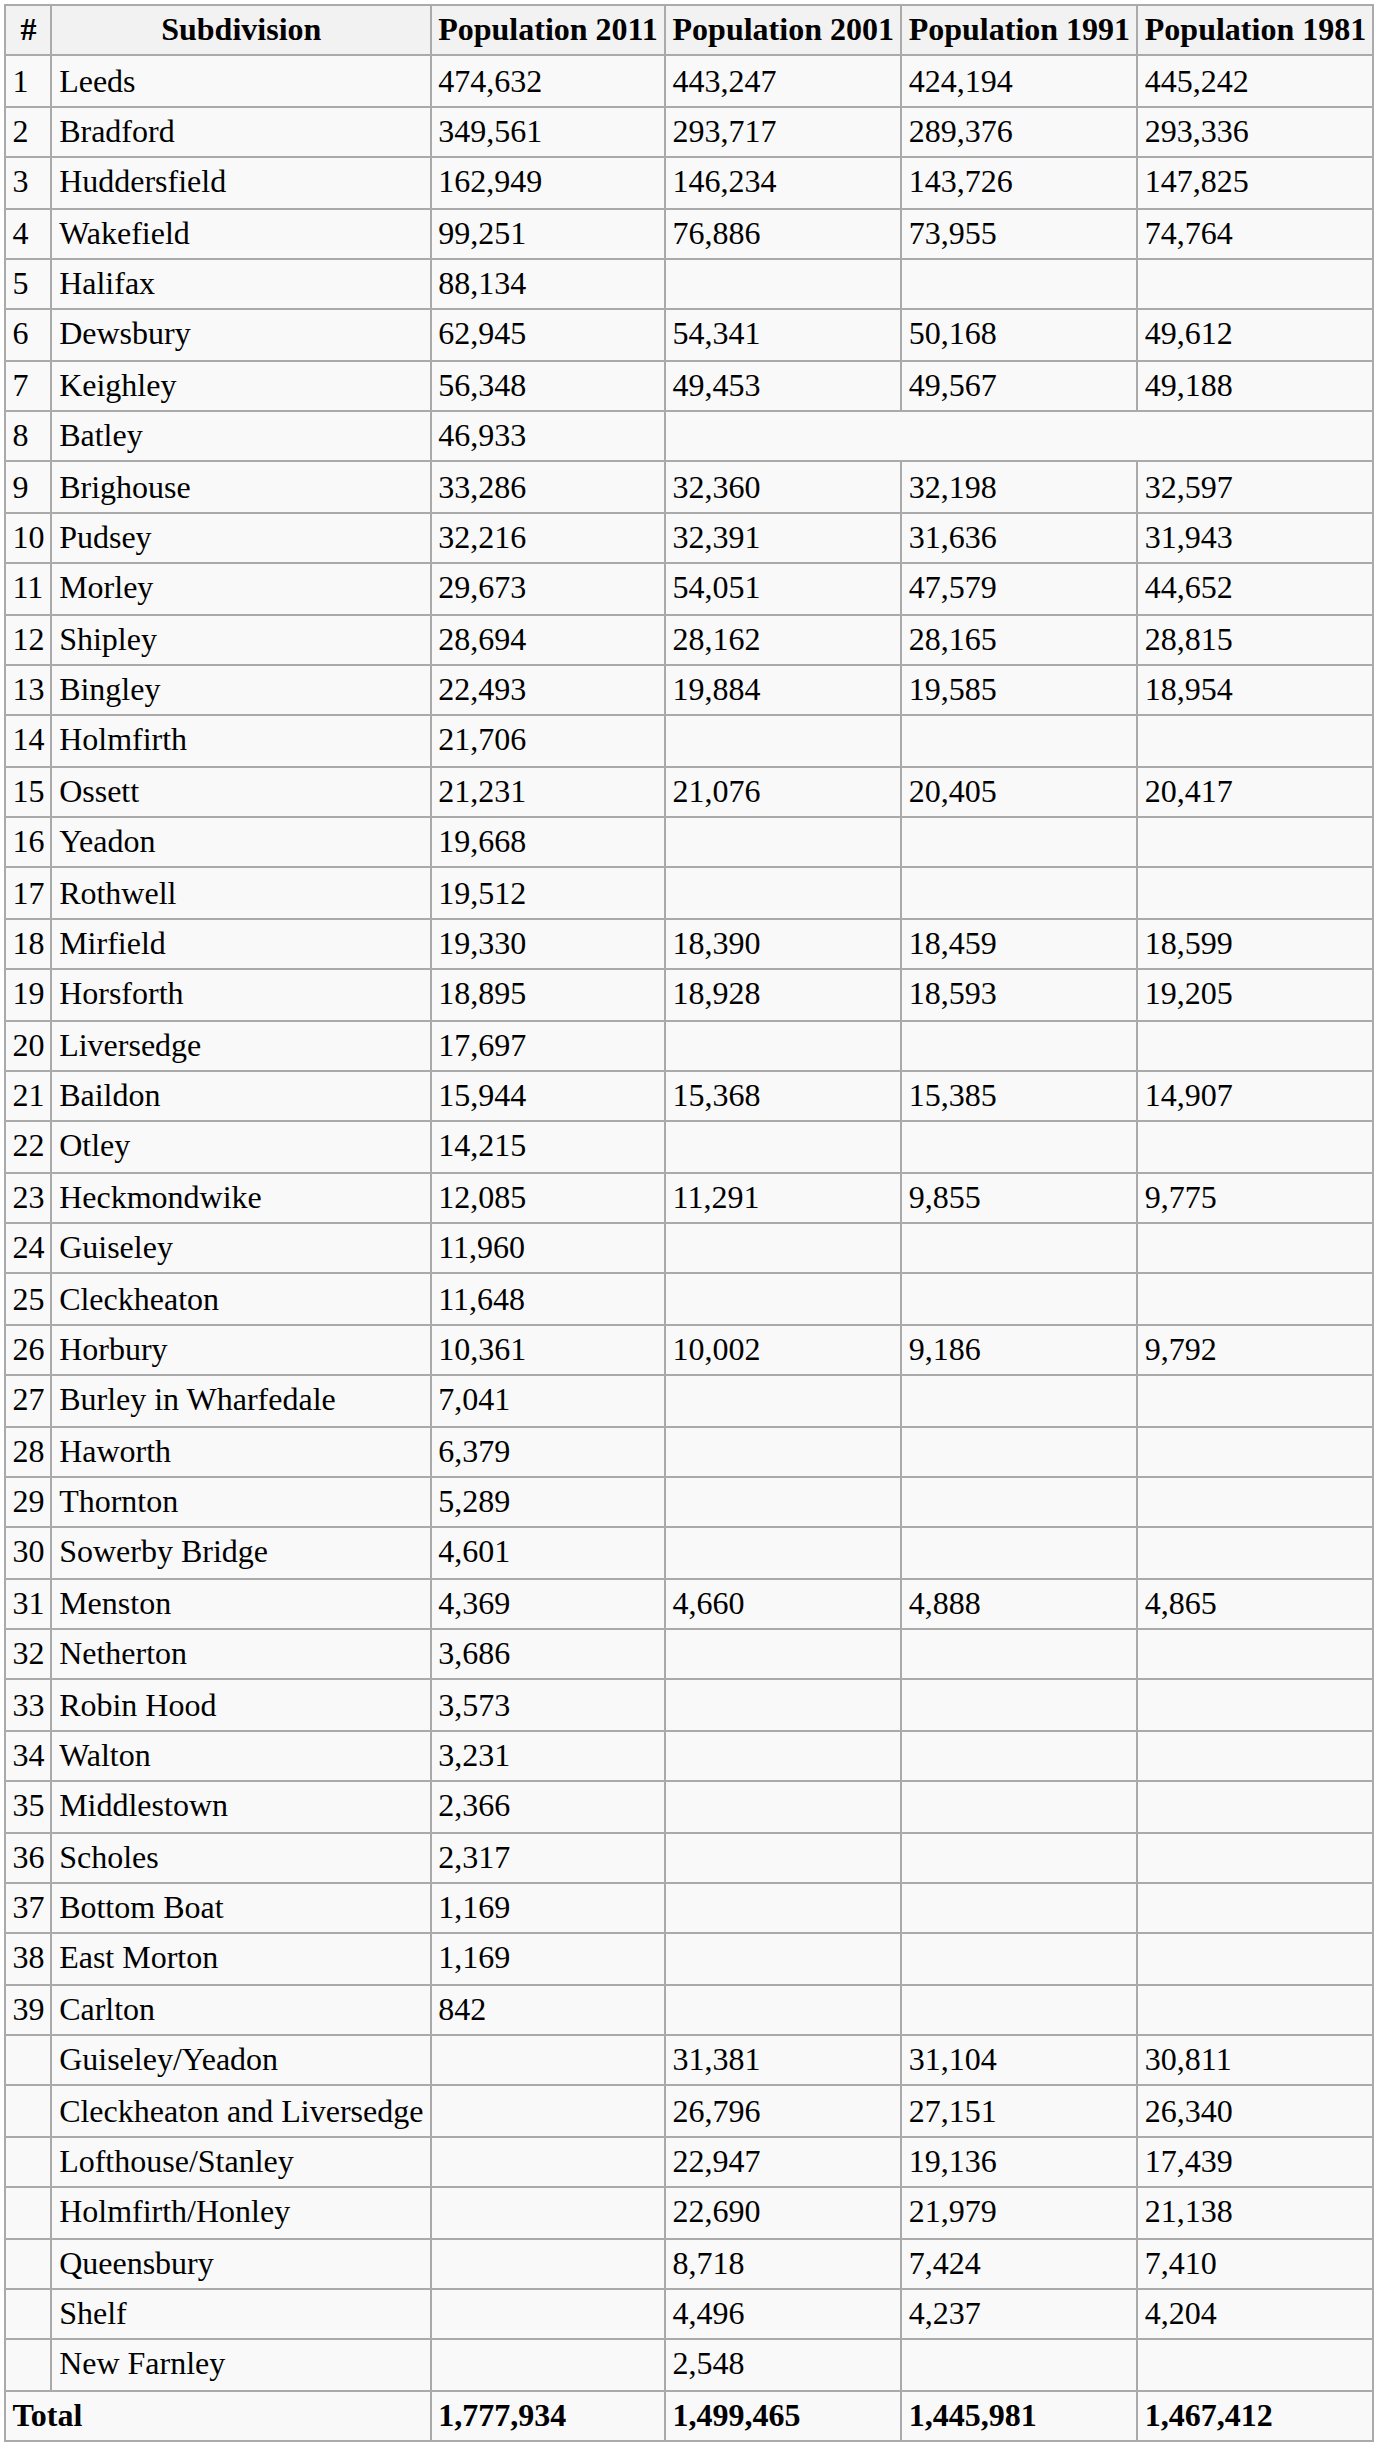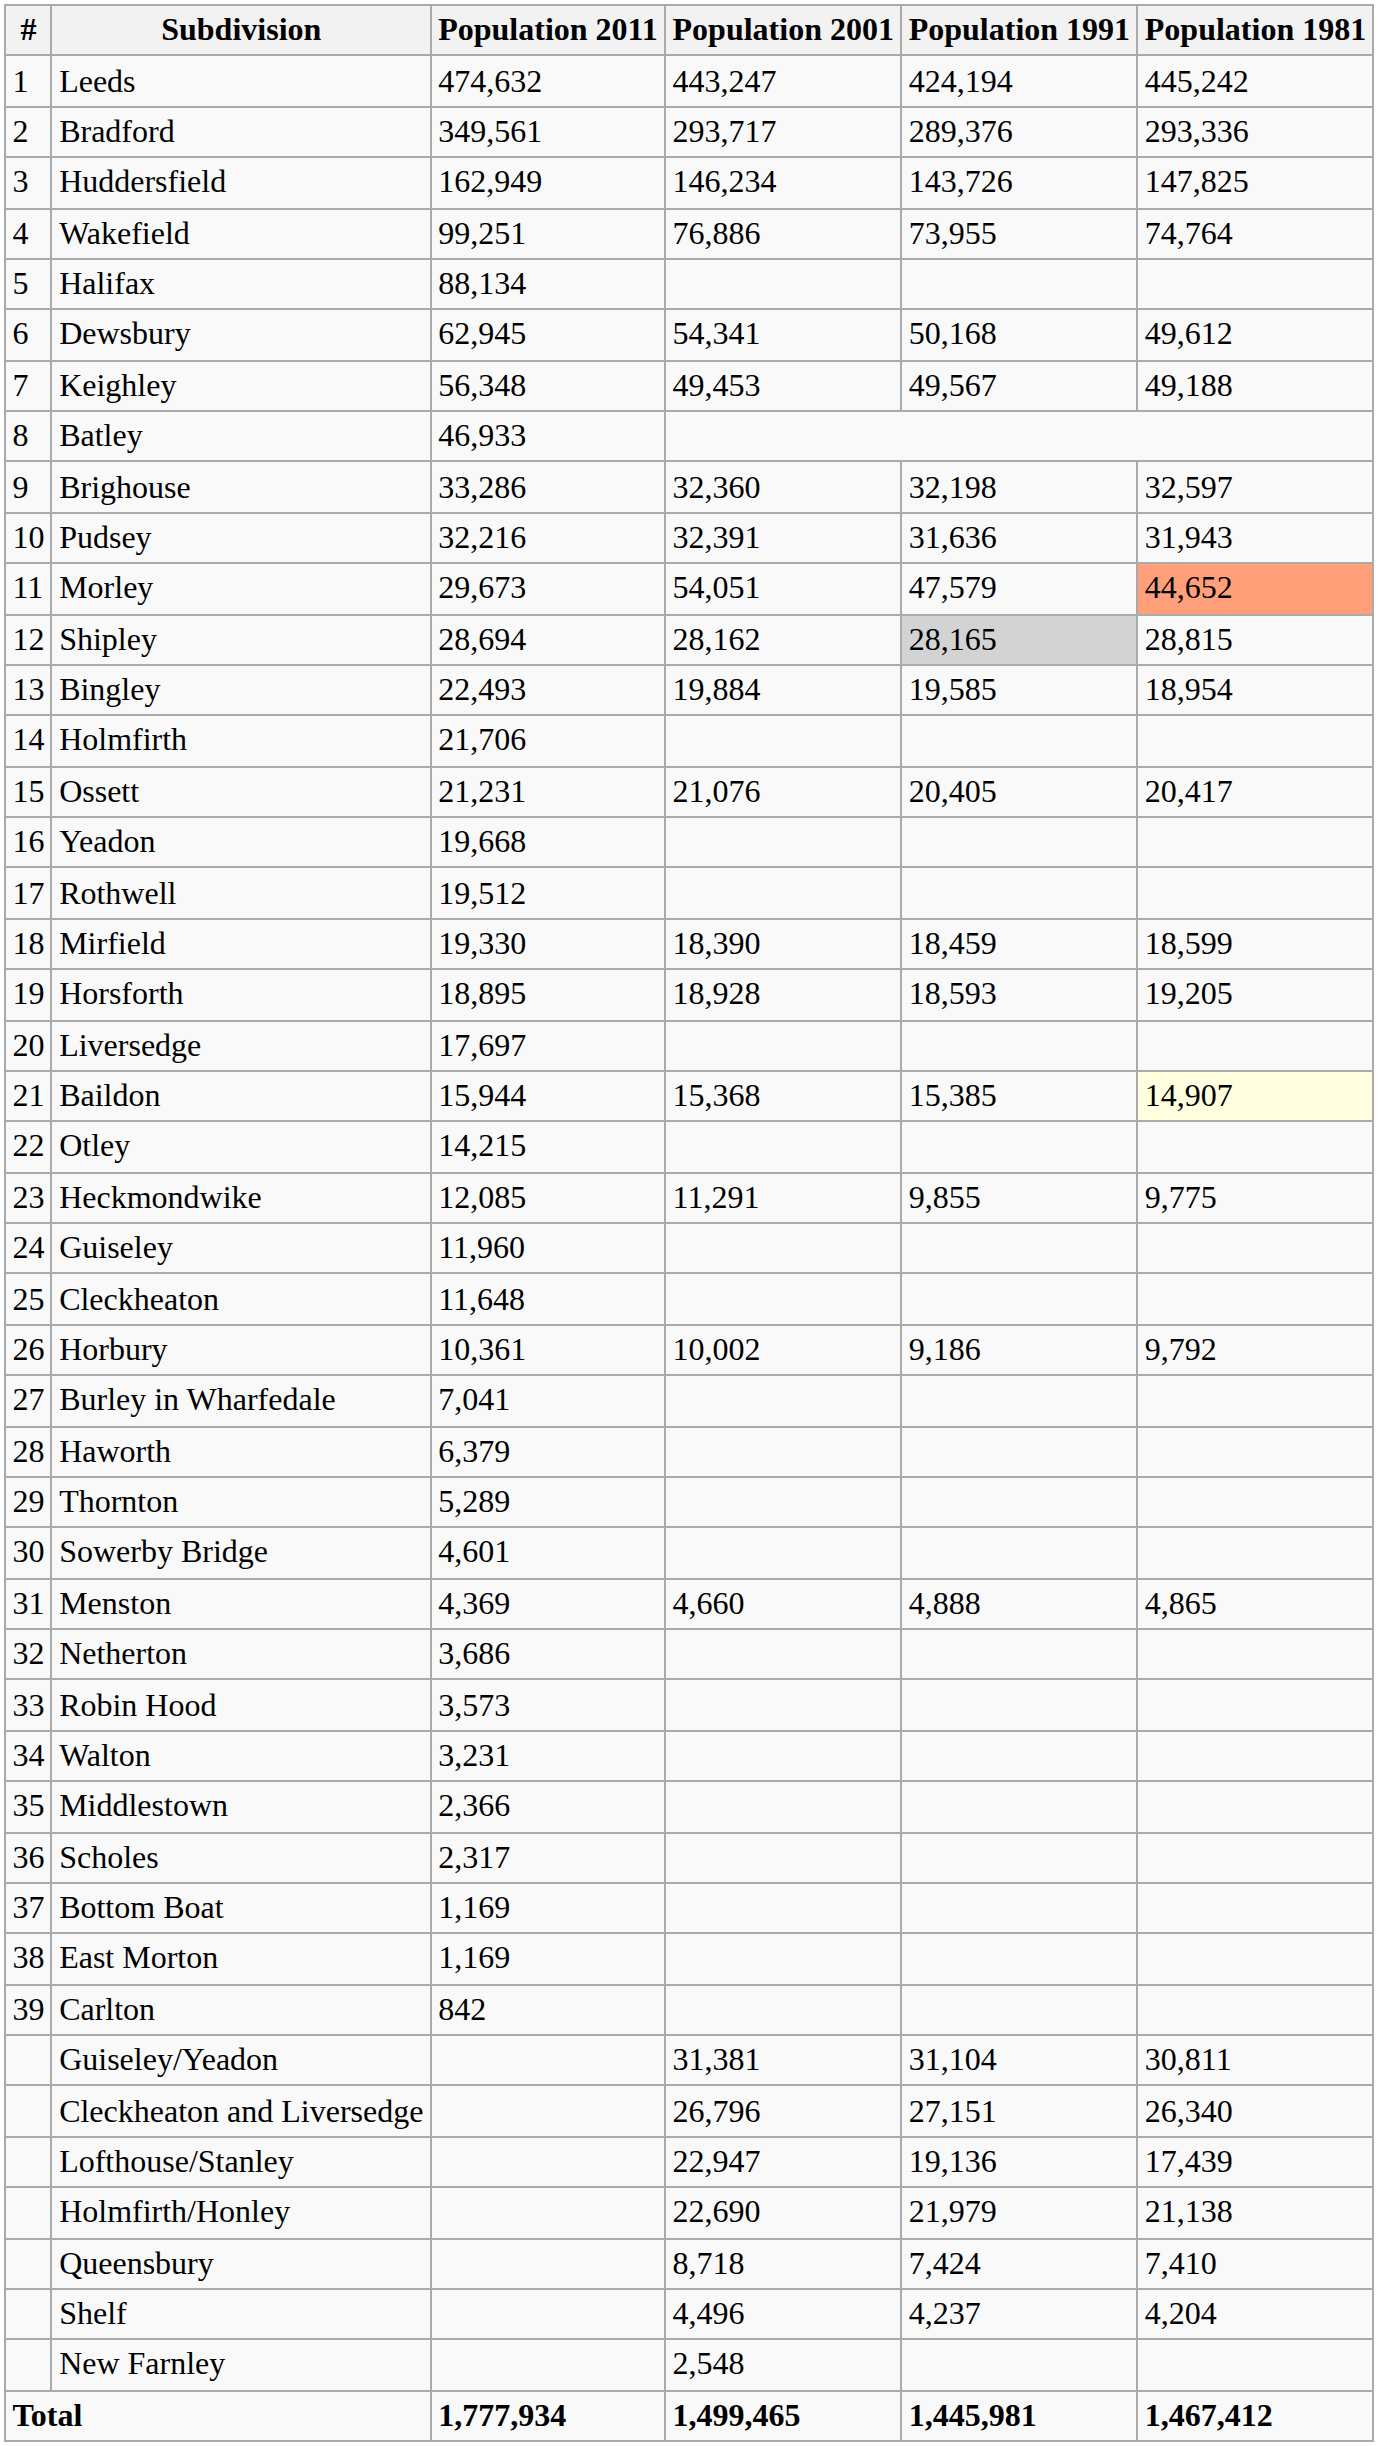(1189, 588) no background -> (1189, 588) lightsalmon background
(953, 638) no background -> (953, 638) lightgrey background
(1189, 1095) no background -> (1189, 1095) lightyellow background
